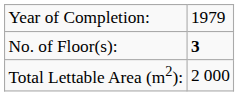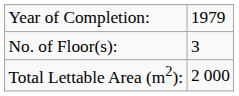(195, 45) bold -> (195, 45) normal
